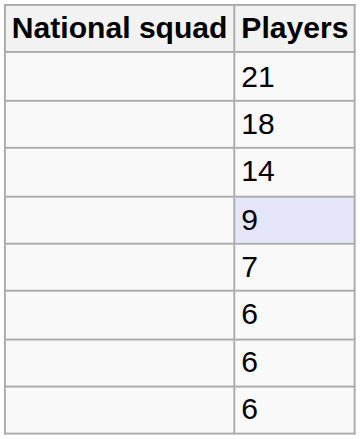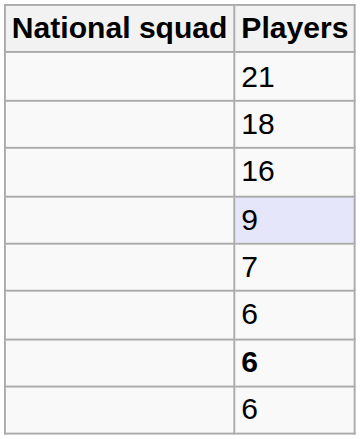(258, 171) 14 -> (258, 171) 16
(250, 362) normal -> (250, 362) bold
